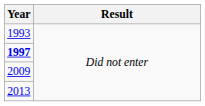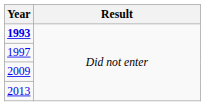(19, 33) normal -> (19, 33) bold
(19, 52) bold -> (19, 52) normal
